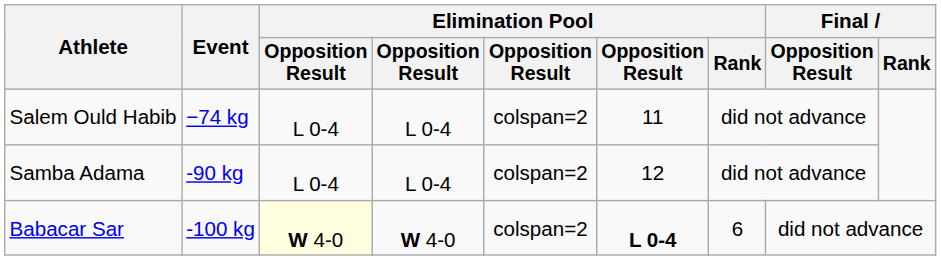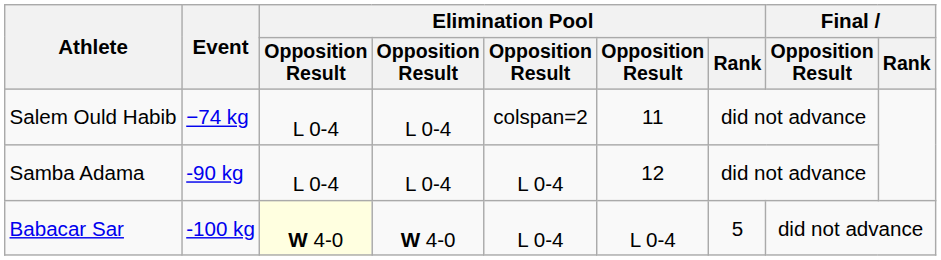(540, 173) colspan=2 -> (540, 184) L 0-4
(540, 228) colspan=2 -> (540, 240) L 0-4
(653, 240) bold -> (653, 240) normal
(737, 228) 6 -> (737, 228) 5
